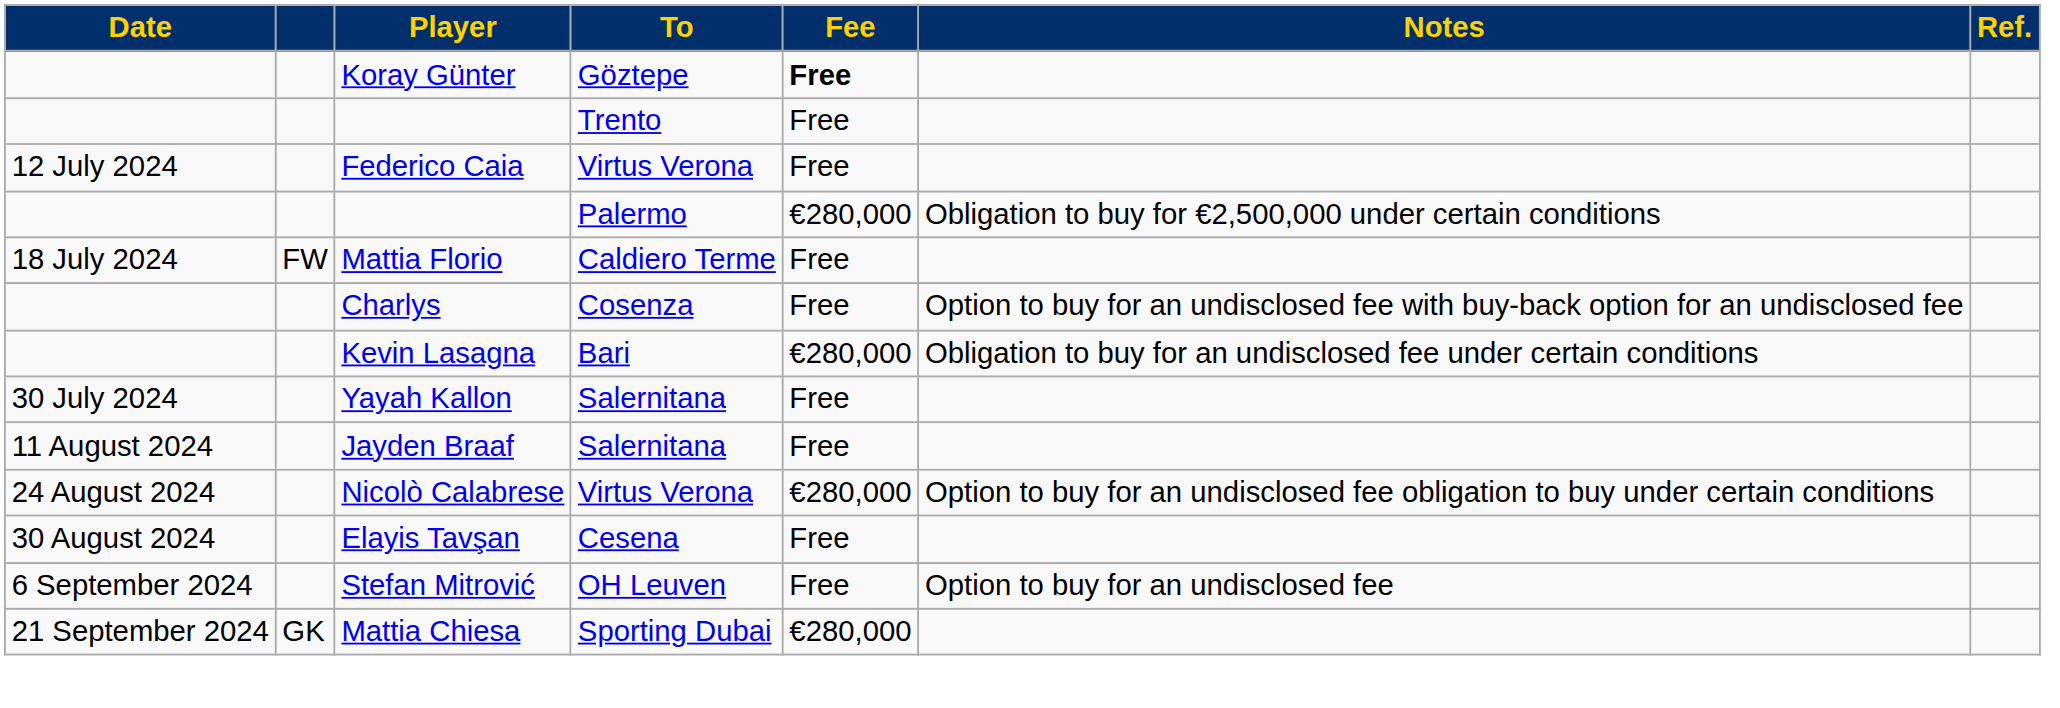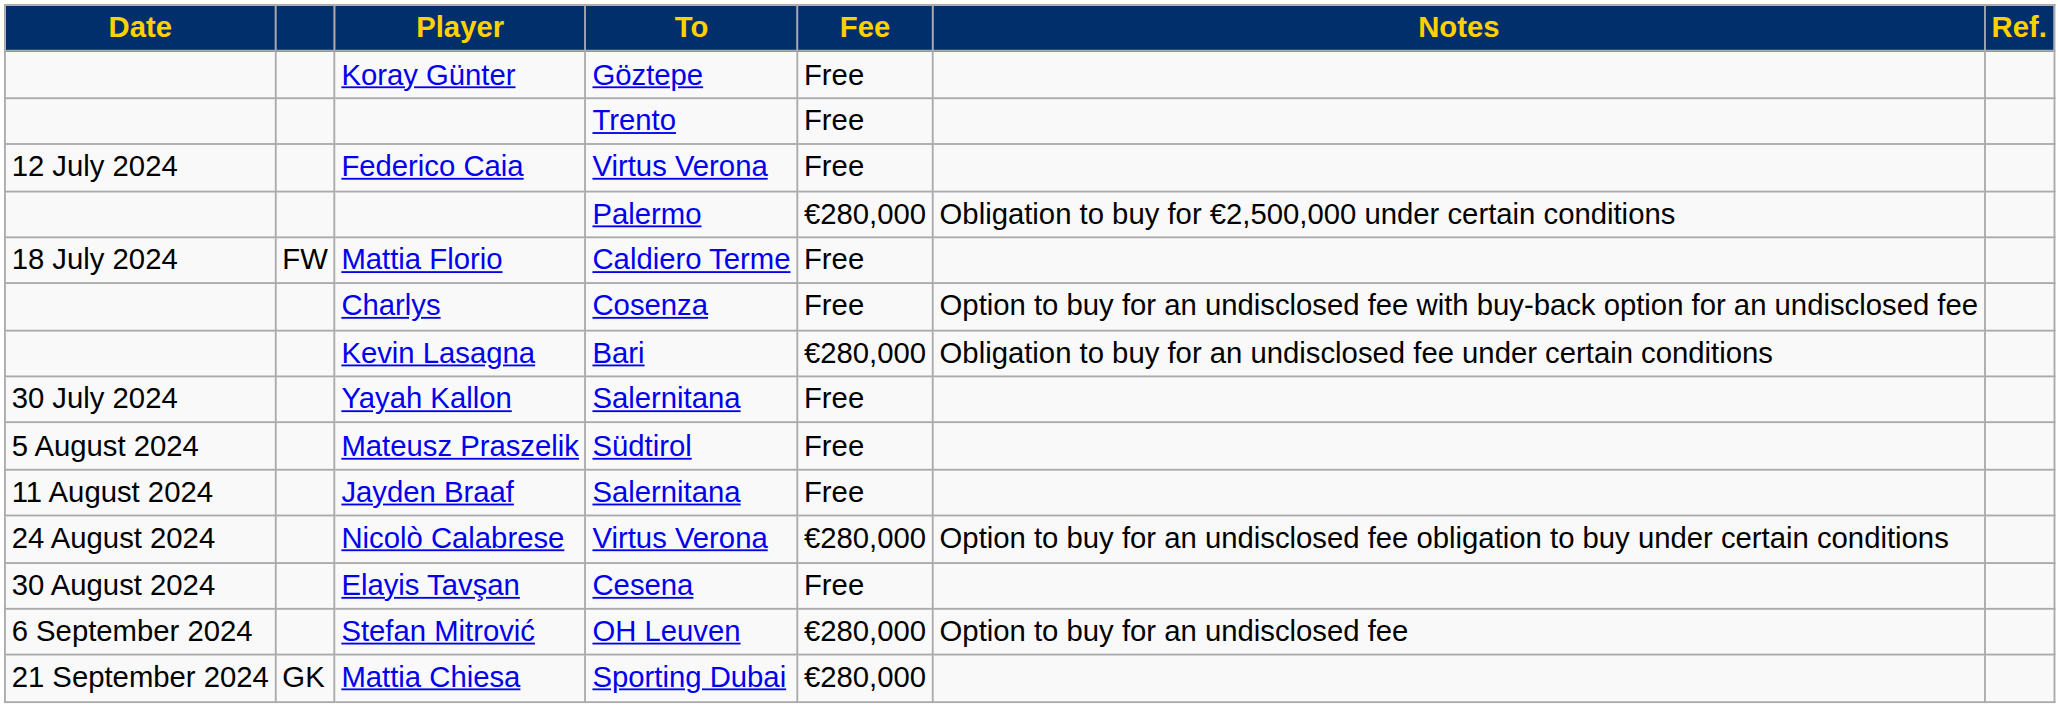(820, 74) bold -> (834, 74) normal
+ row: (460, 445)
(819, 584) Free -> (865, 631) €280,000
